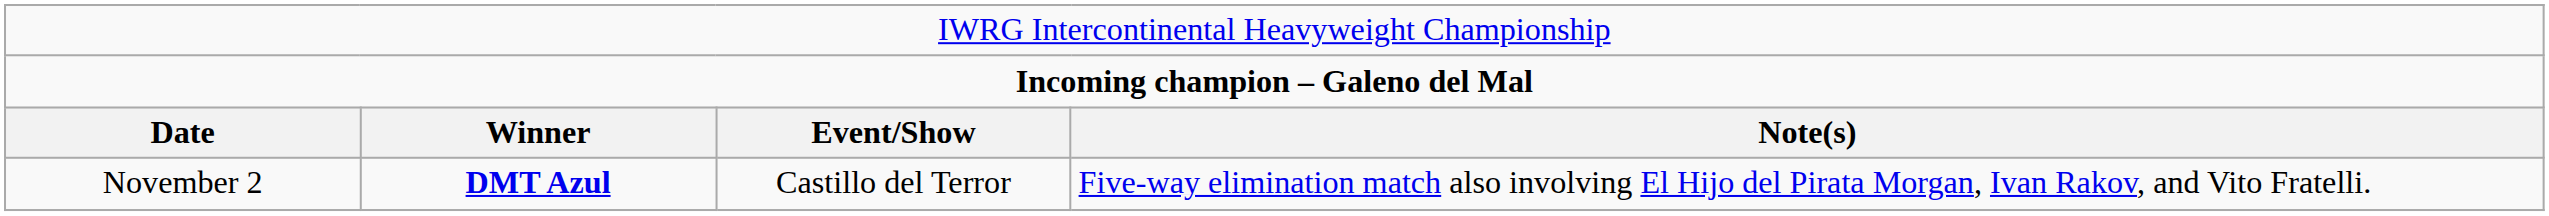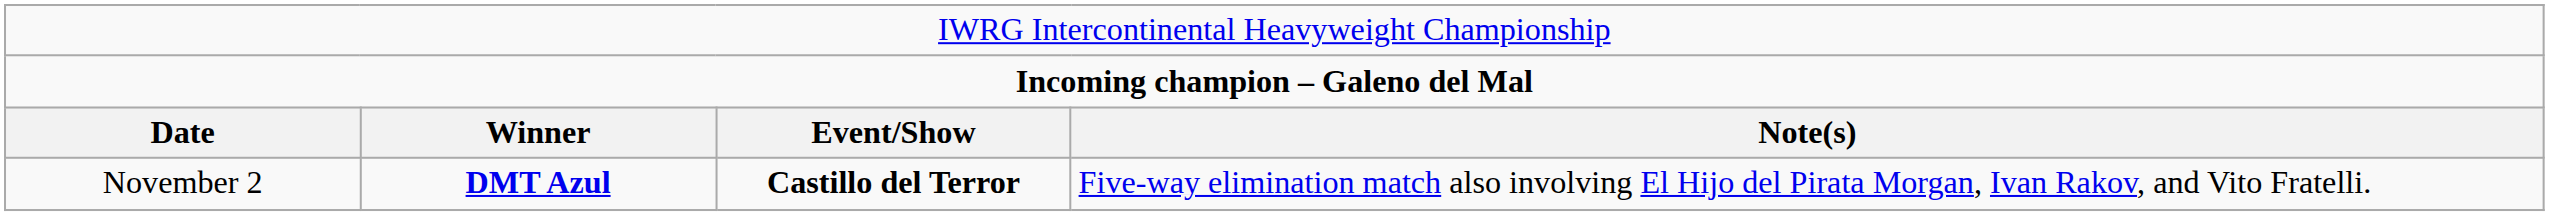(893, 183) normal -> (893, 183) bold
